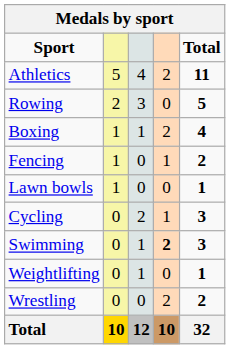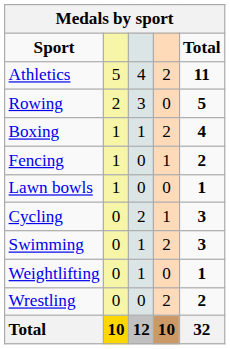(166, 245) bold -> (166, 245) normal
